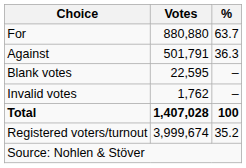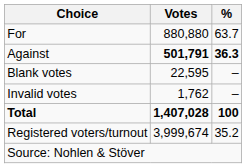(186, 53) normal -> (186, 53) bold
(227, 53) normal -> (227, 53) bold
